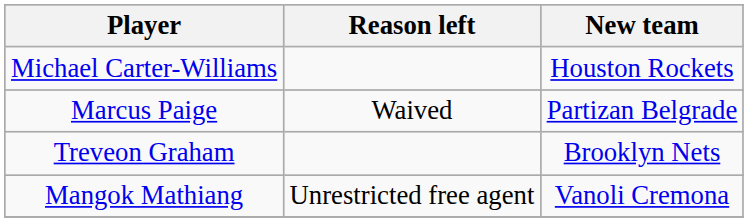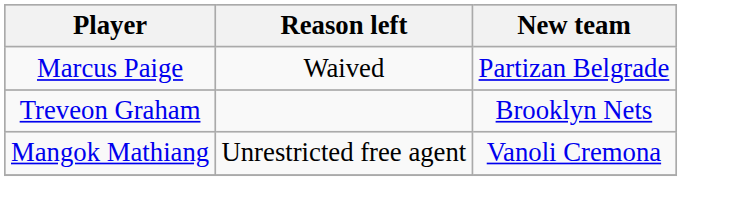- row: (144, 68)
